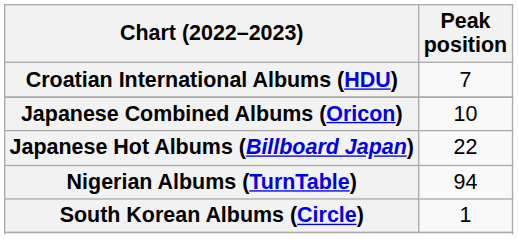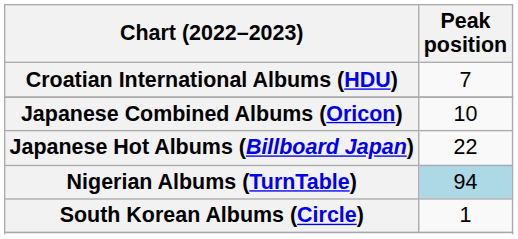(465, 181) no background -> (465, 181) lightblue background
